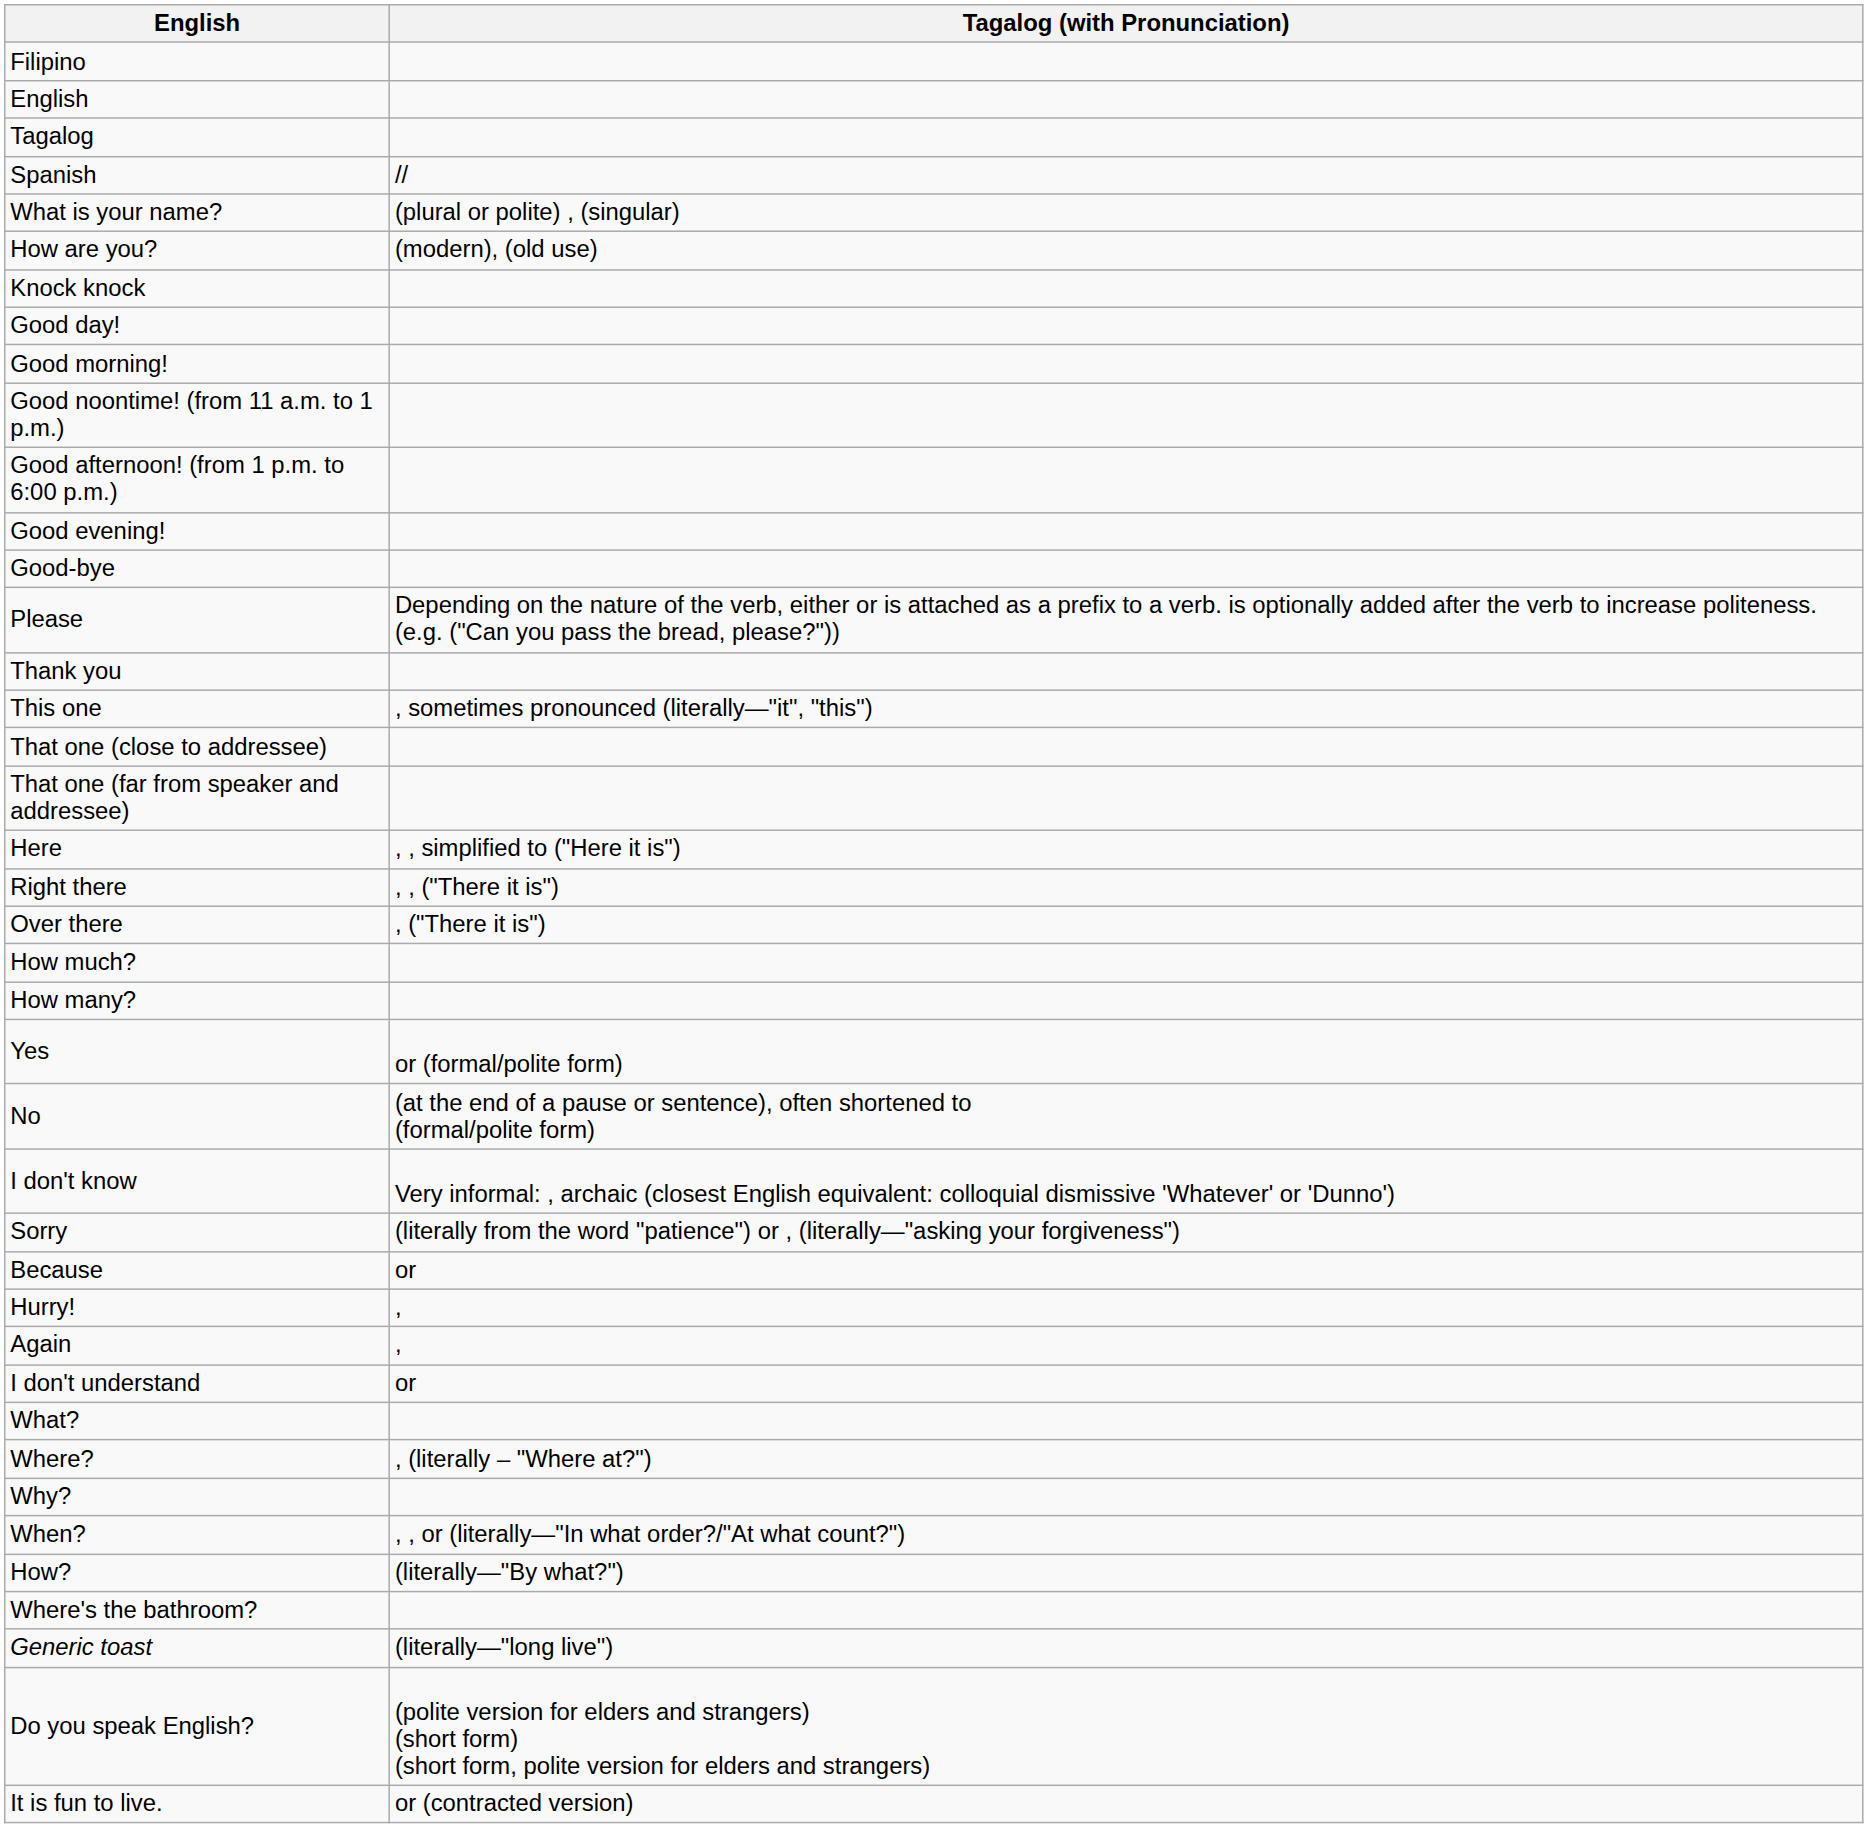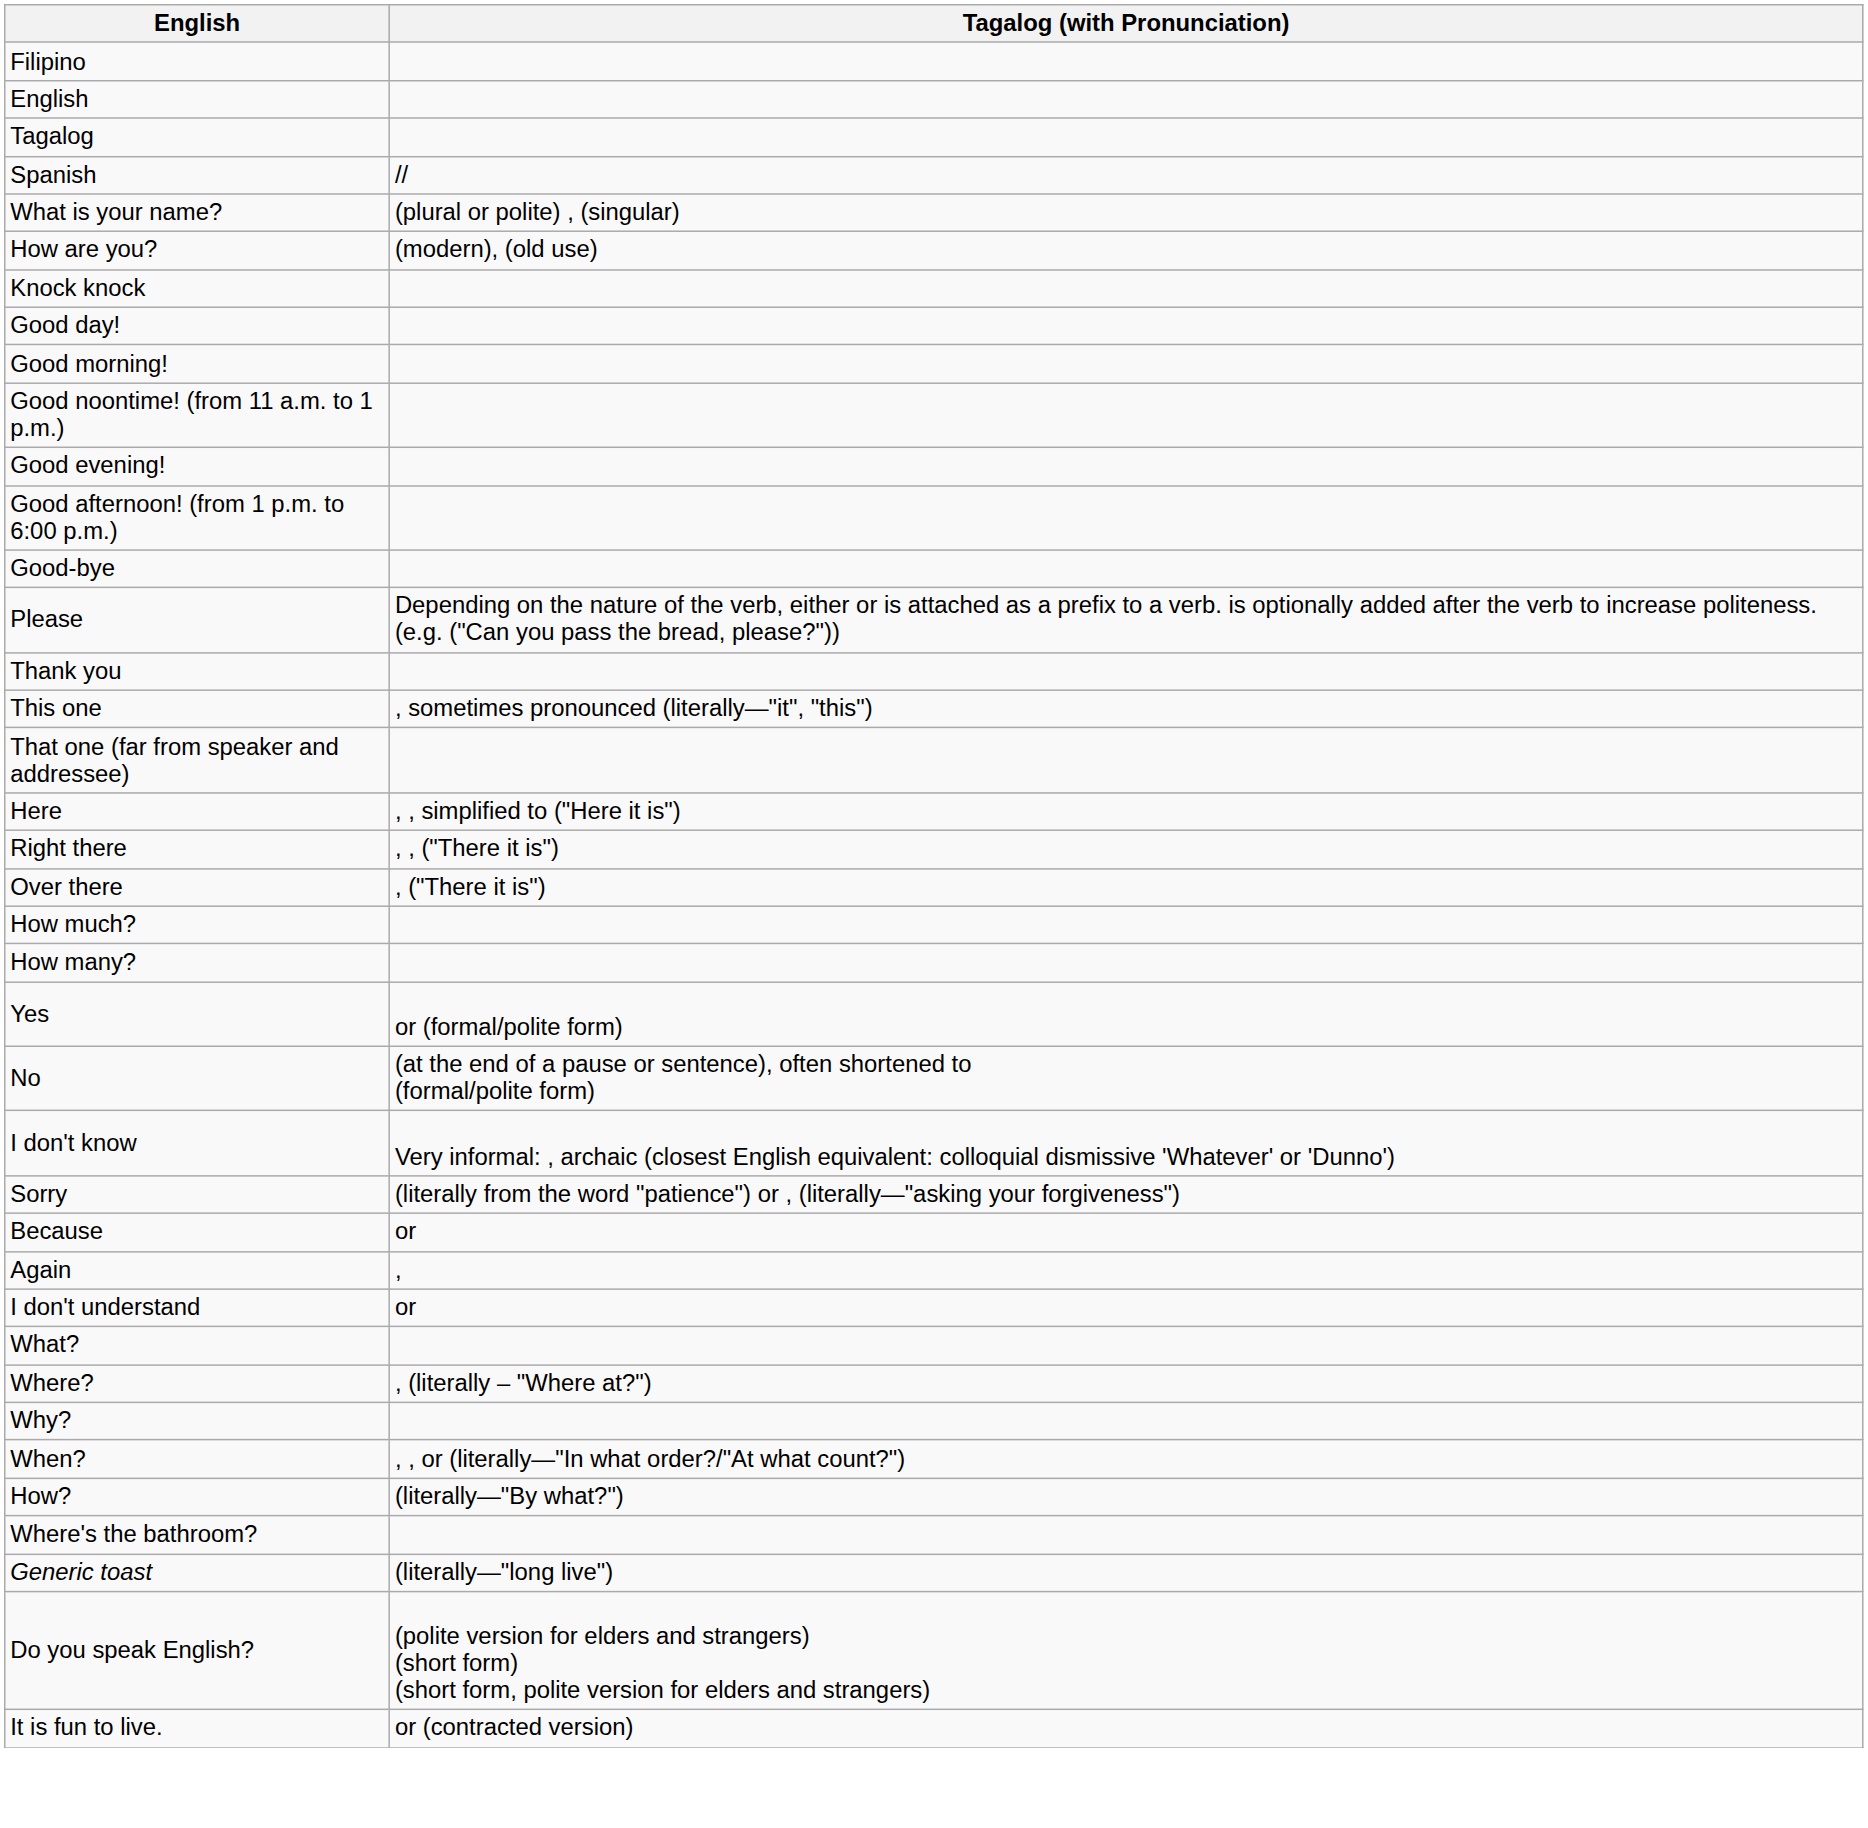rows swapped: (177, 479) <-> (88, 530)
- row: (169, 746)
- row: (43, 1307)
